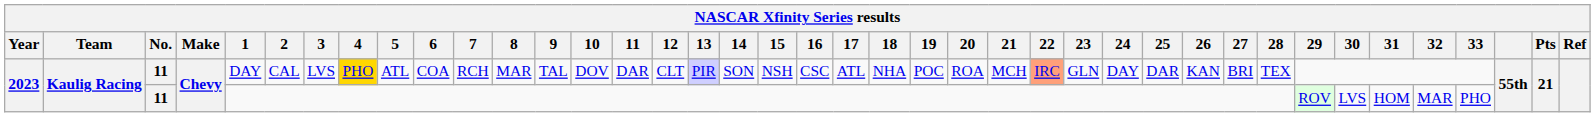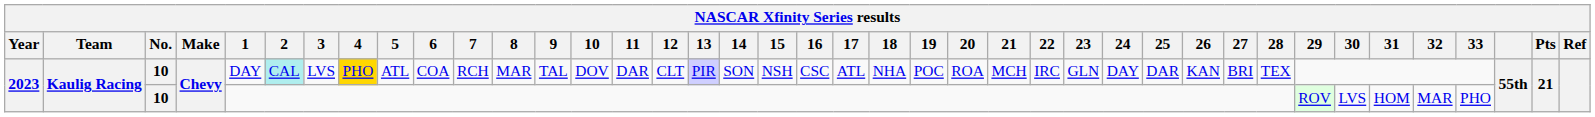(161, 71) 11 -> (161, 71) 10
(284, 71) no background -> (284, 71) paleturquoise background
(1047, 71) lightsalmon background -> (1047, 71) no background
(161, 98) 11 -> (161, 98) 10
